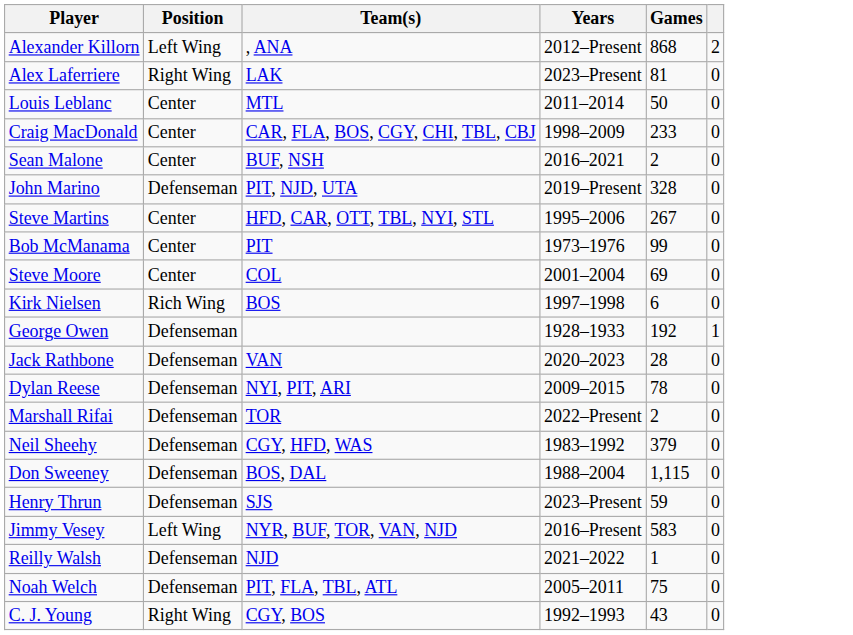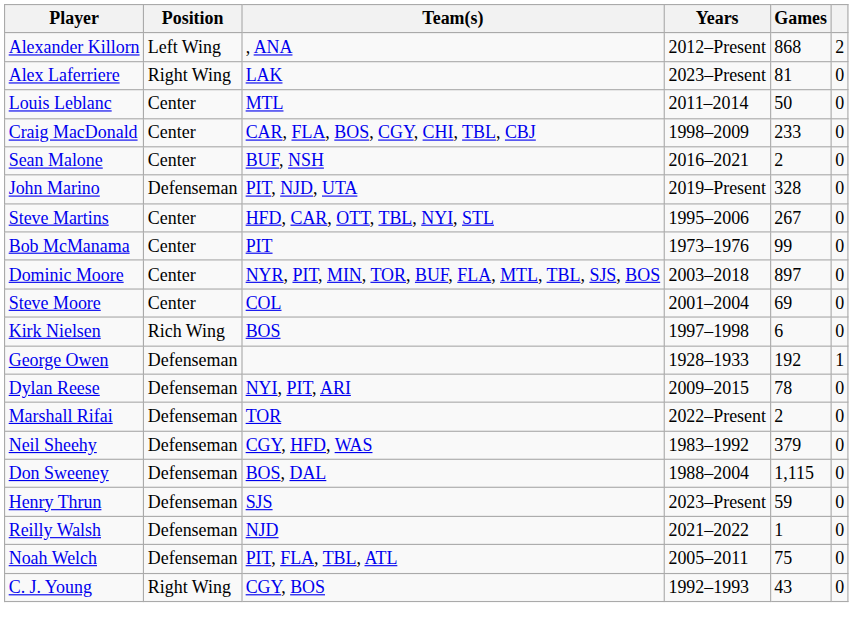+ row: (66, 274)
- row: (61, 359)
- row: (57, 530)
